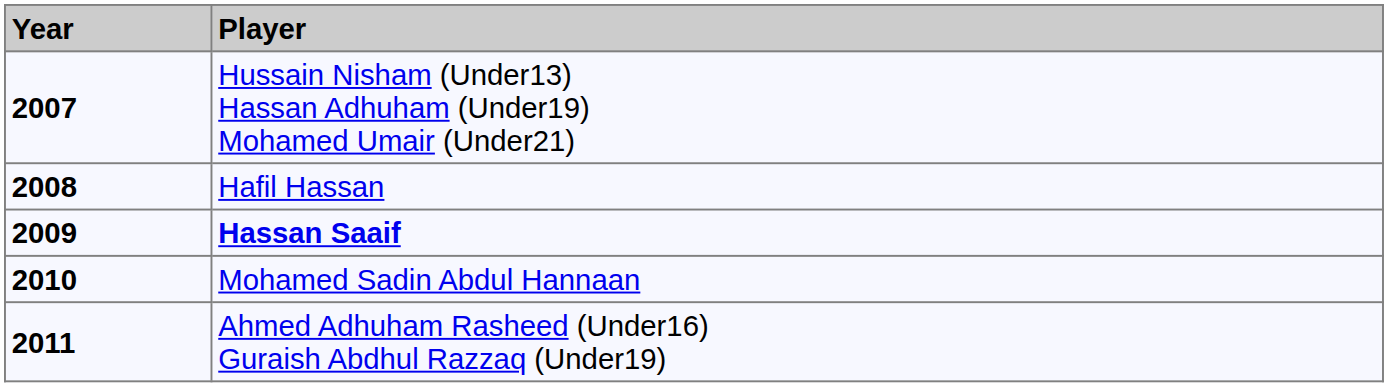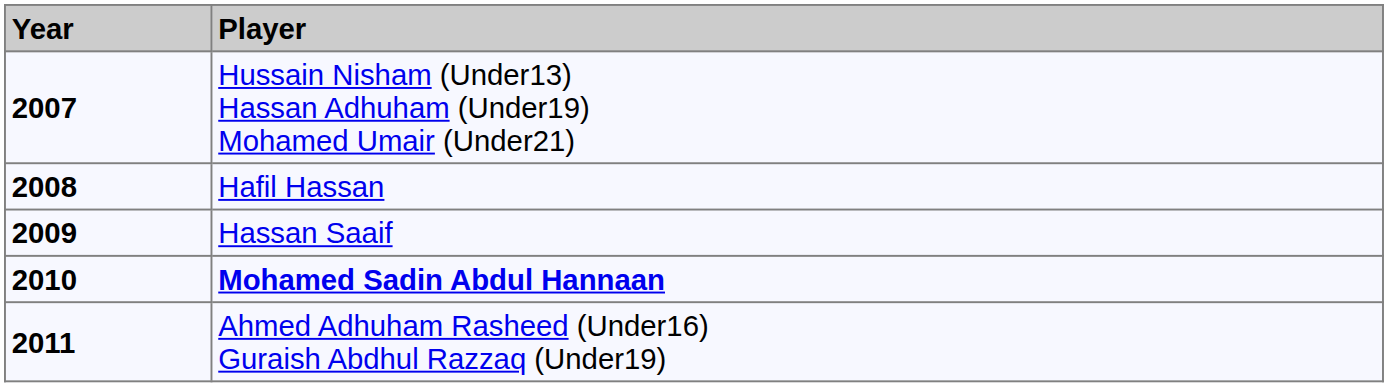(309, 233) bold -> (305, 233) normal
(429, 279) normal -> (442, 279) bold
